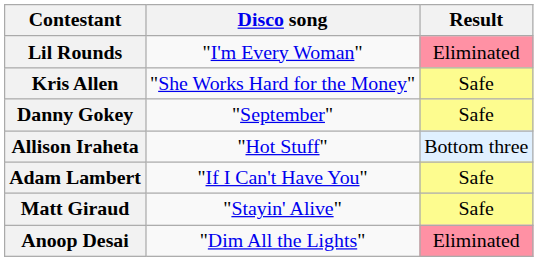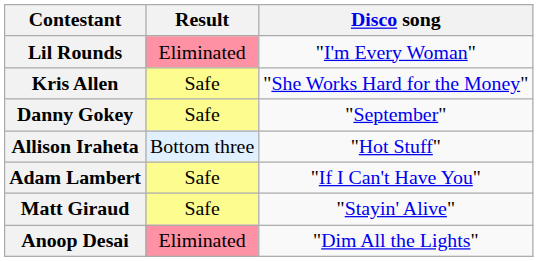columns swapped: (283, 20) <-> (476, 20)
